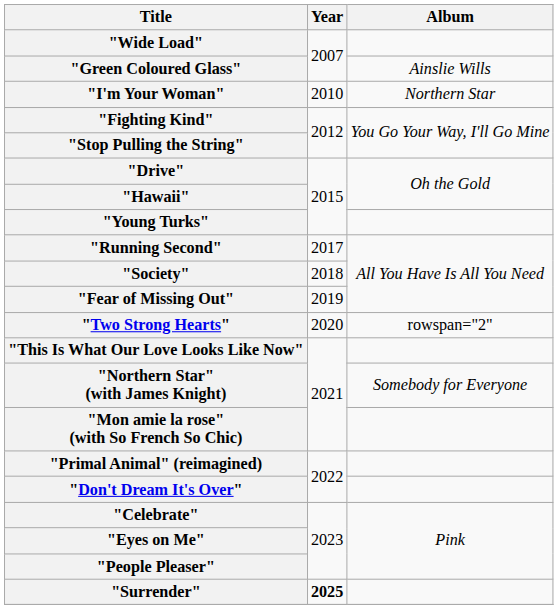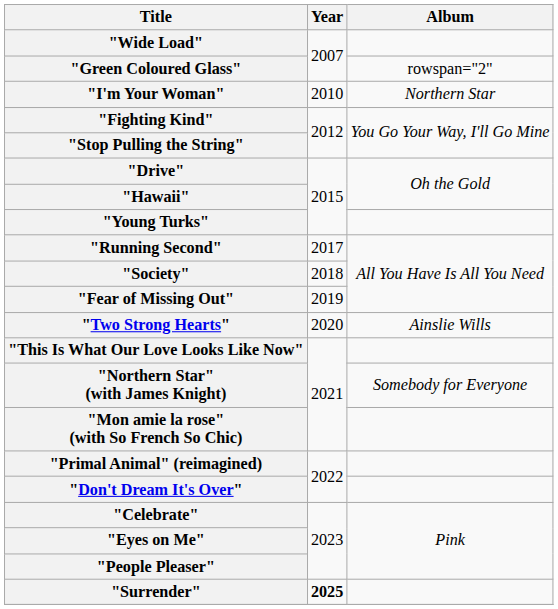(450, 68) Ainslie Wills -> (450, 68) rowspan="2"
(450, 324) rowspan="2" -> (450, 324) Ainslie Wills
